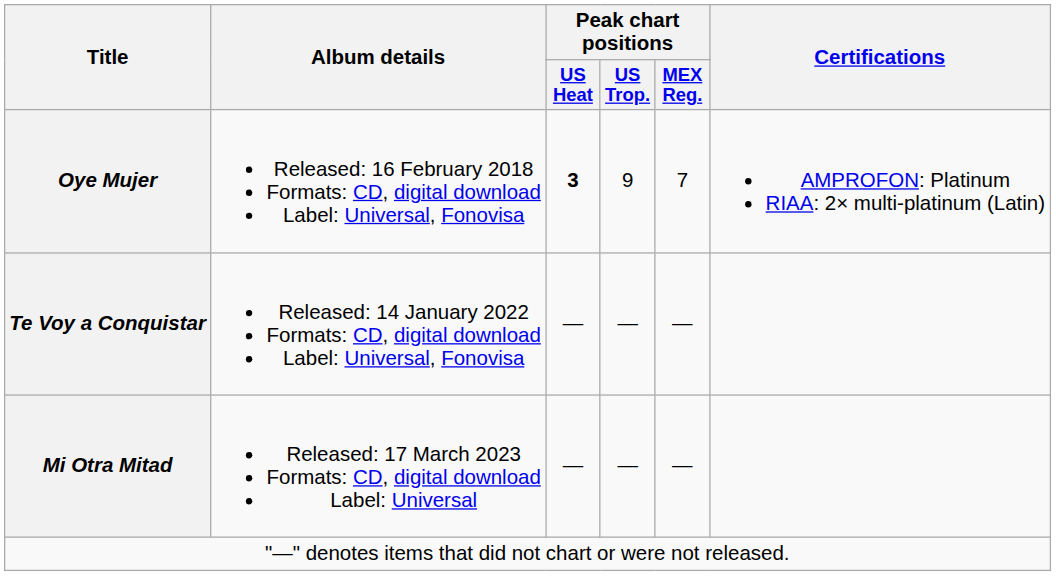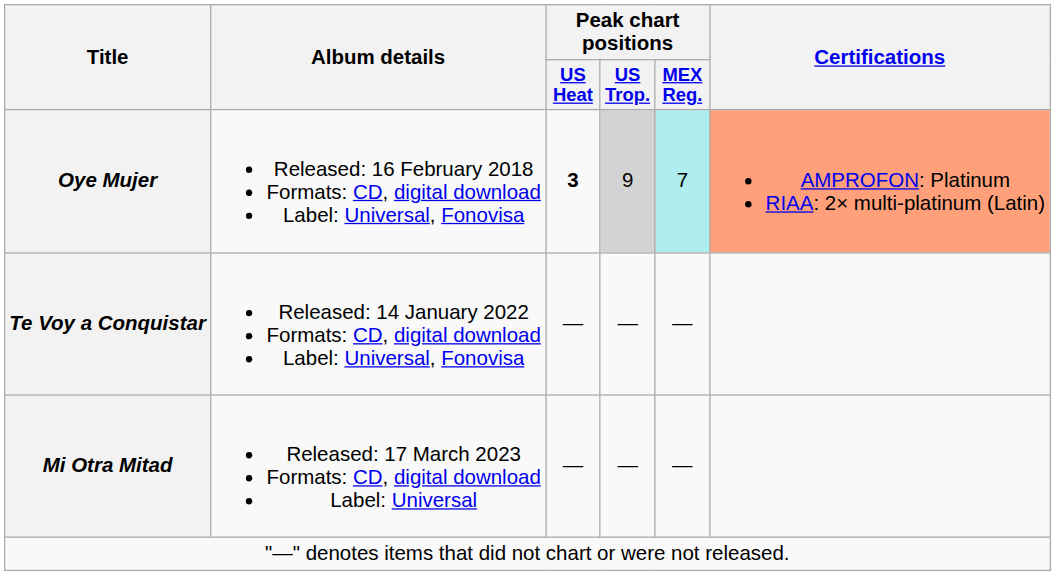(628, 180) no background -> (628, 180) lightgrey background
(682, 180) no background -> (682, 180) paleturquoise background
(880, 193) no background -> (880, 193) lightsalmon background
